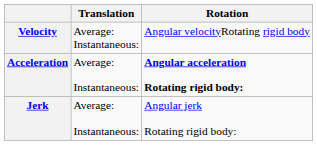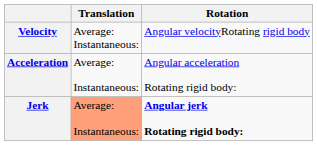(195, 75) bold -> (192, 75) normal
(106, 118) no background -> (106, 118) lightsalmon background
(190, 118) normal -> (194, 118) bold
